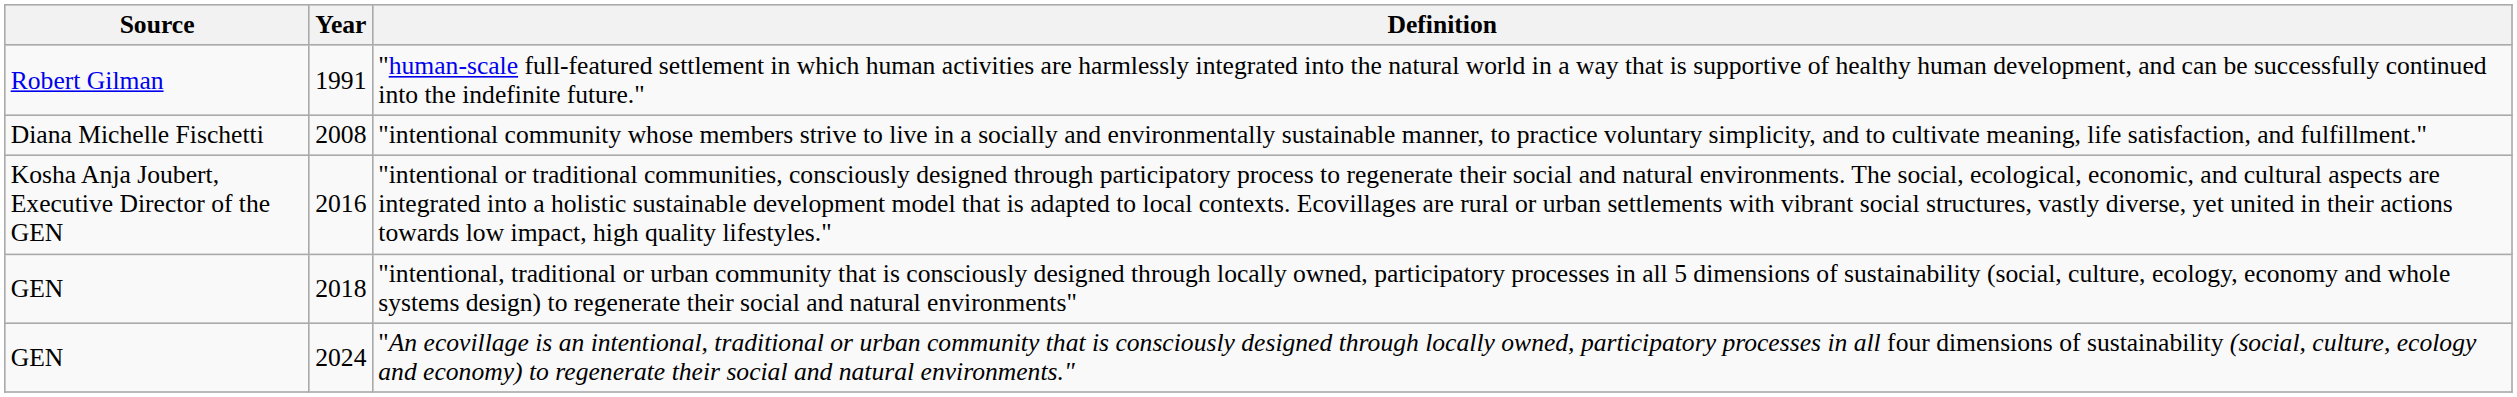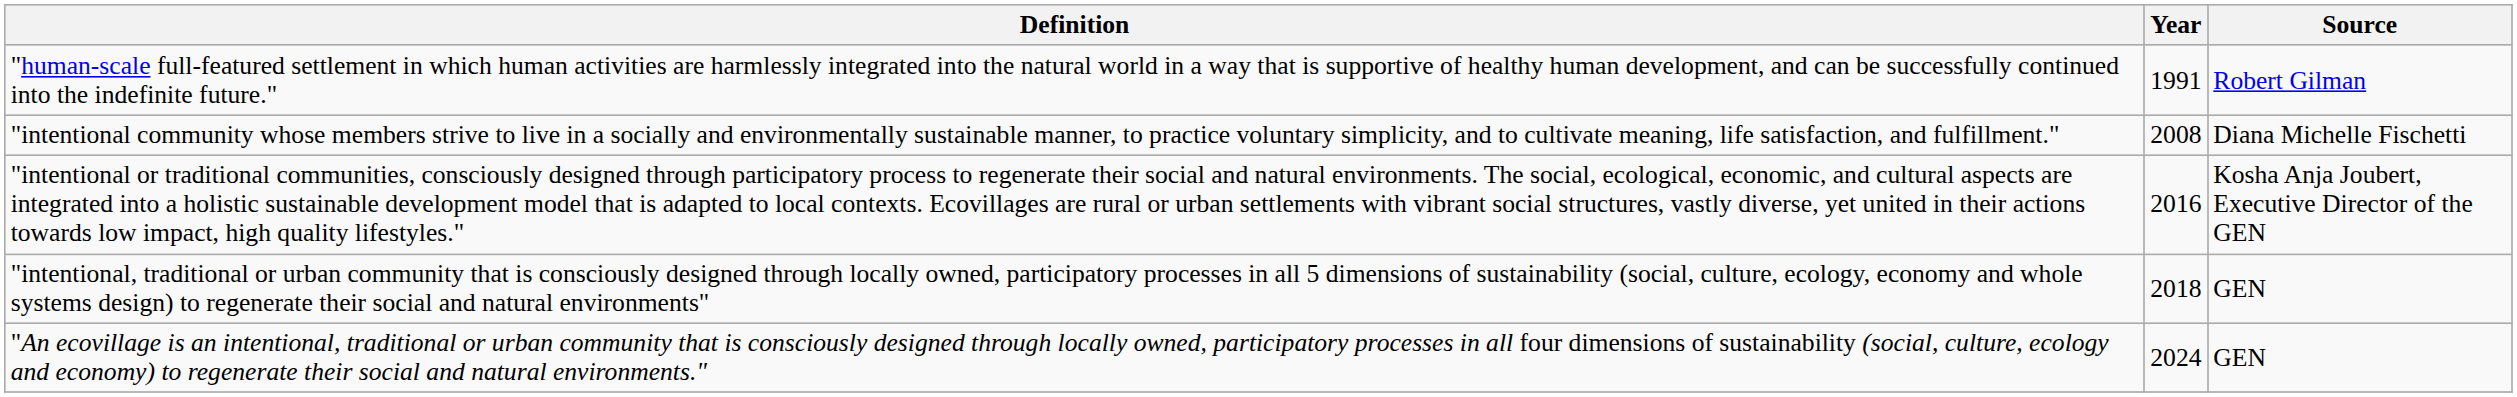columns swapped: (157, 24) <-> (1442, 24)
